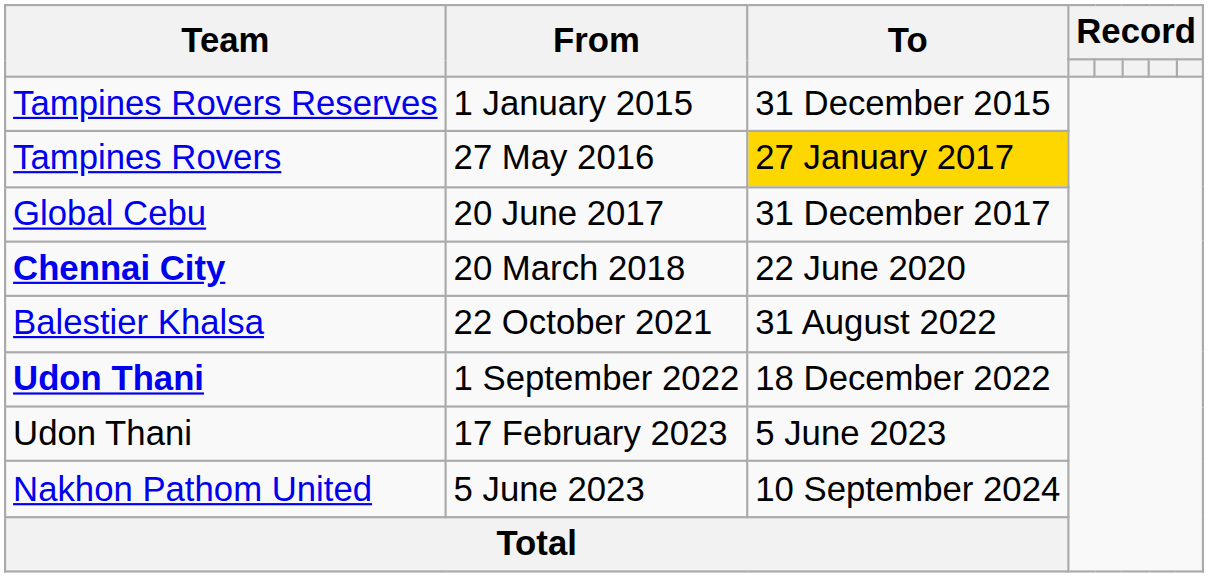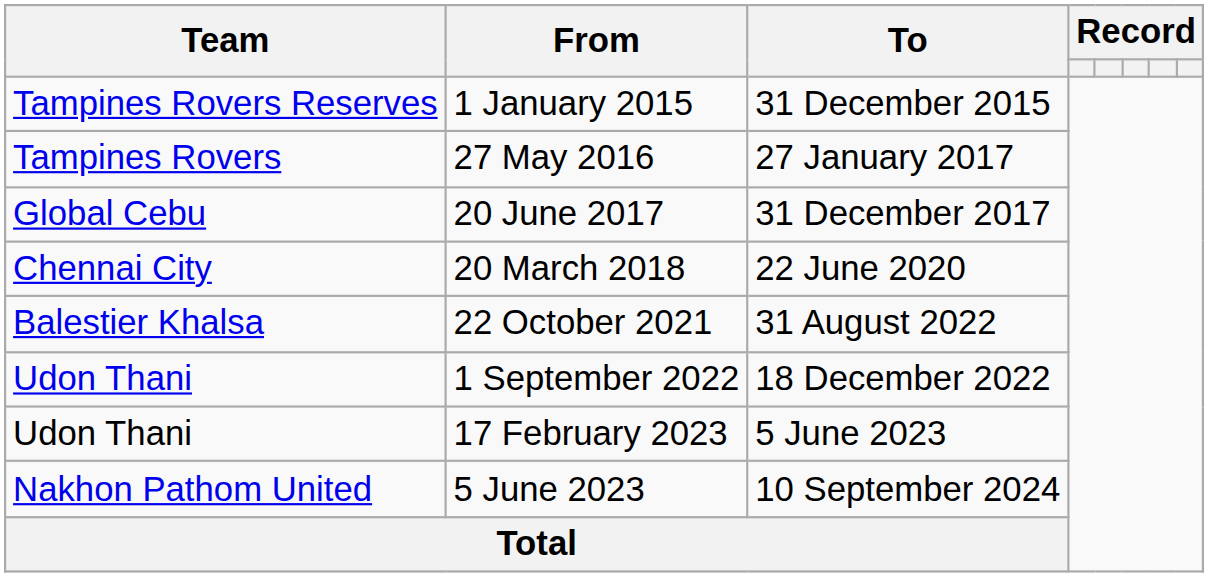(885, 158) gold background -> (885, 158) no background
(119, 268) bold -> (112, 268) normal
(109, 378) bold -> (103, 378) normal
